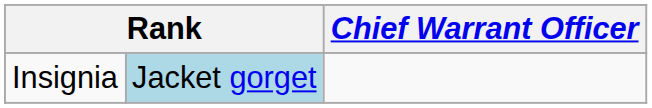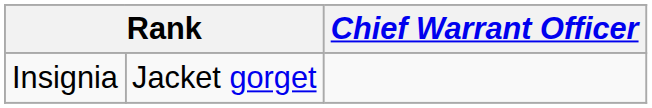(224, 77) lightblue background -> (224, 77) no background
